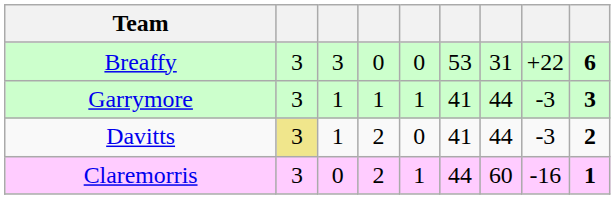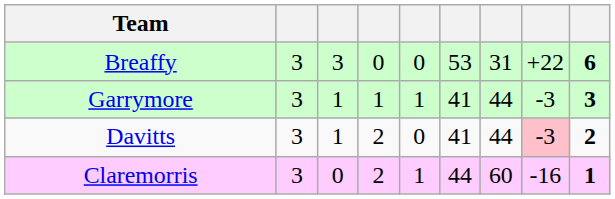(297, 136) khaki background -> (297, 136) no background
(545, 136) no background -> (545, 136) pink background
